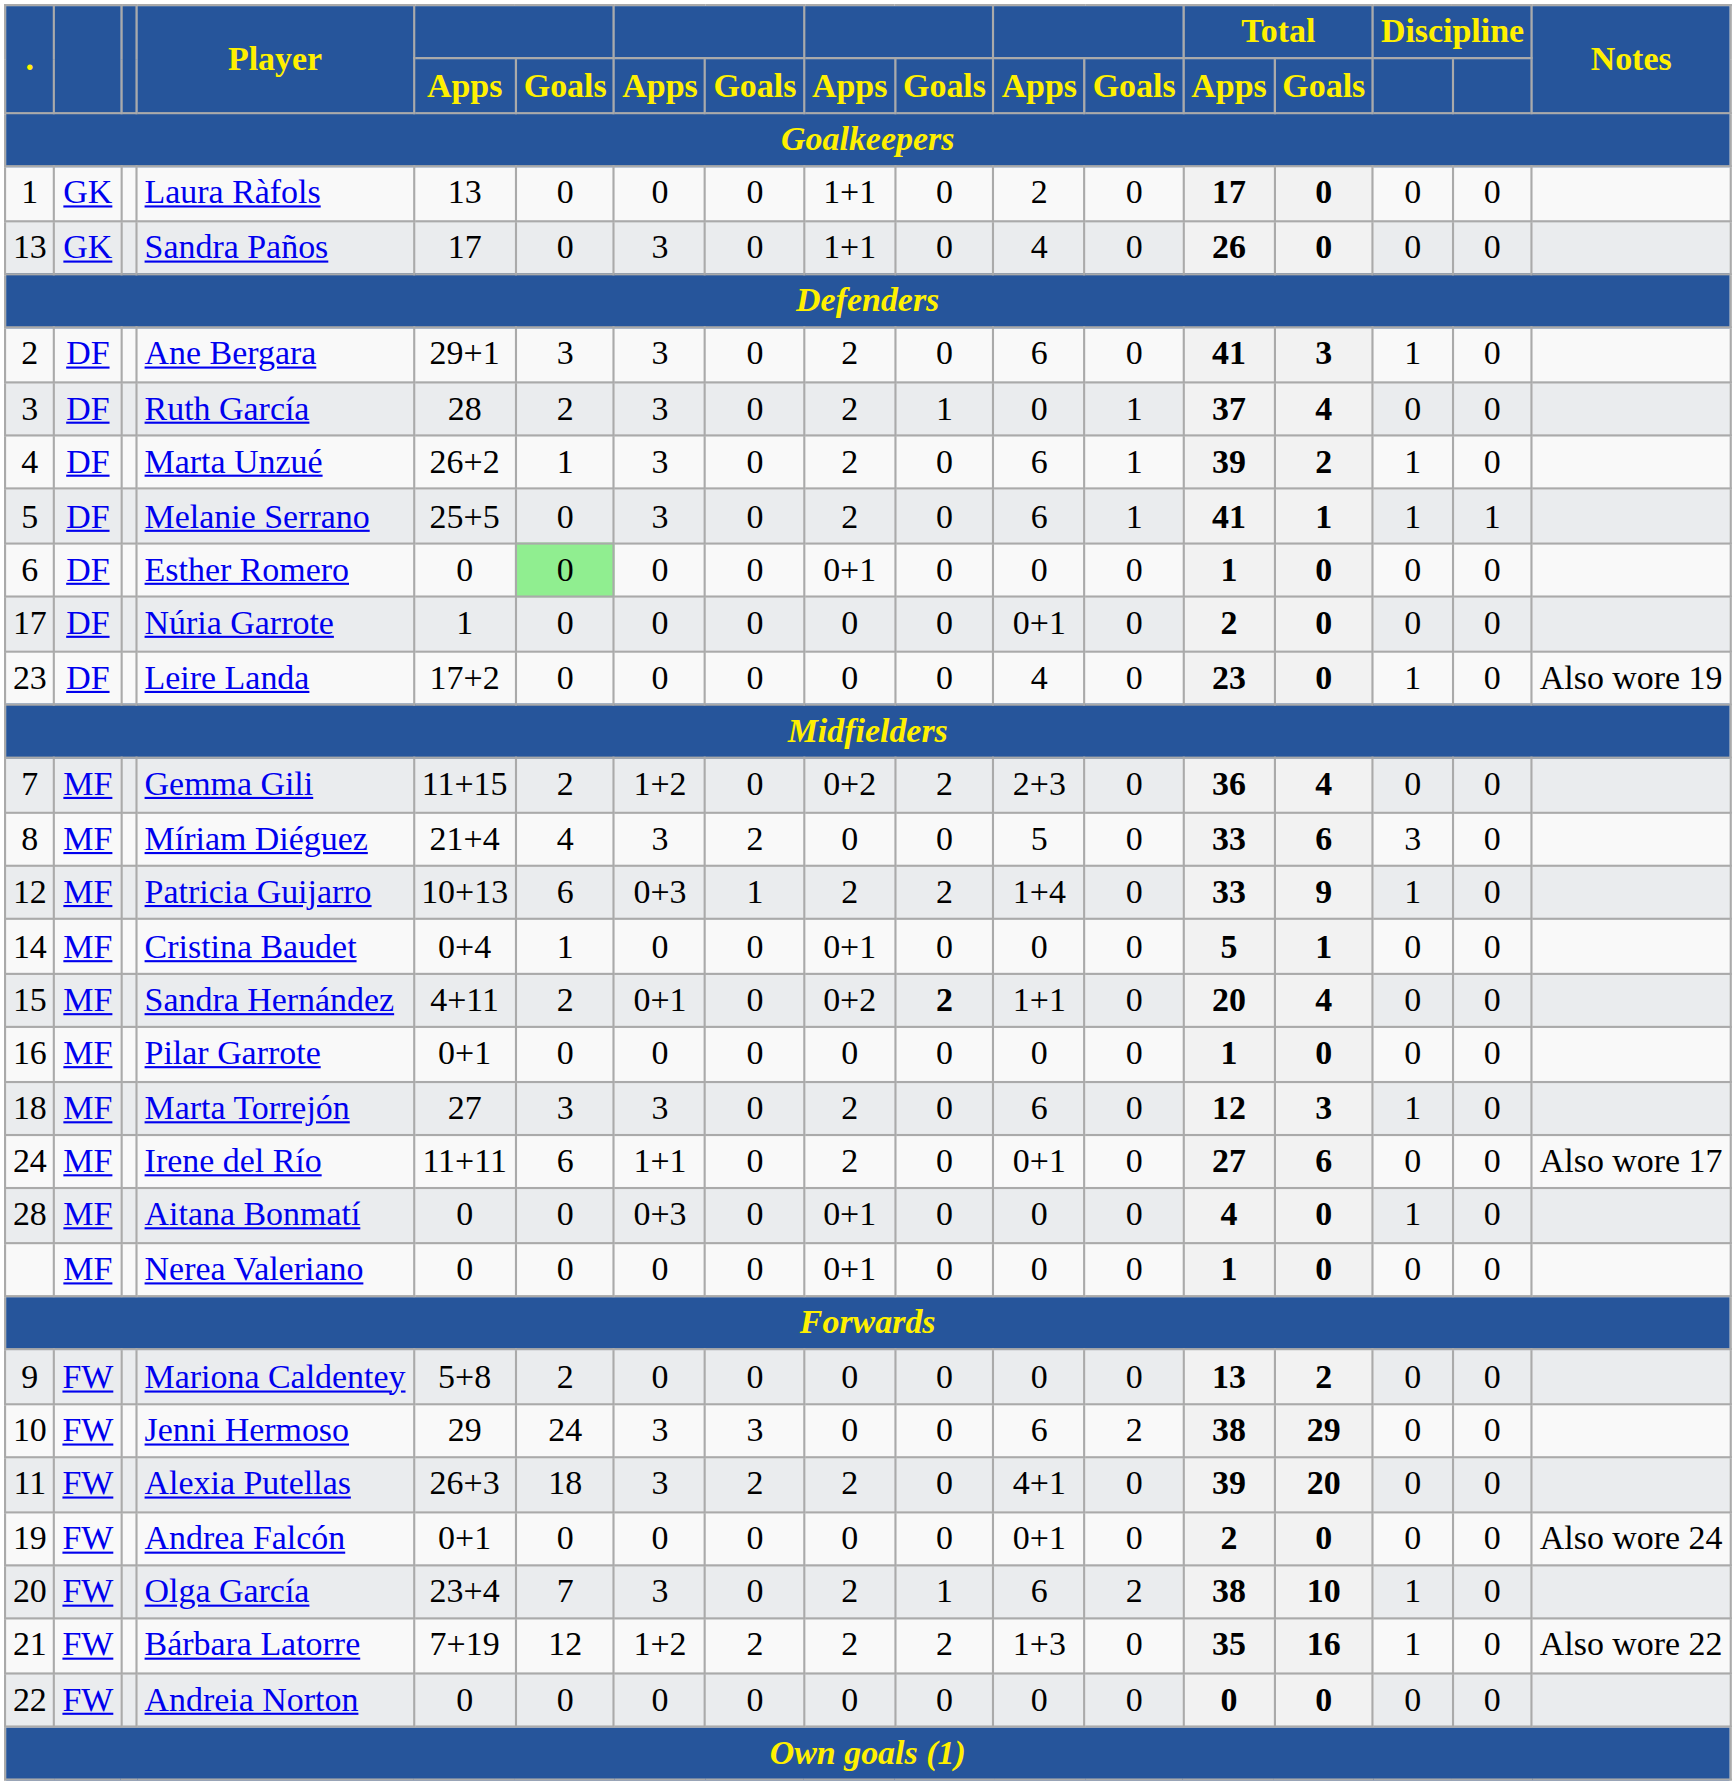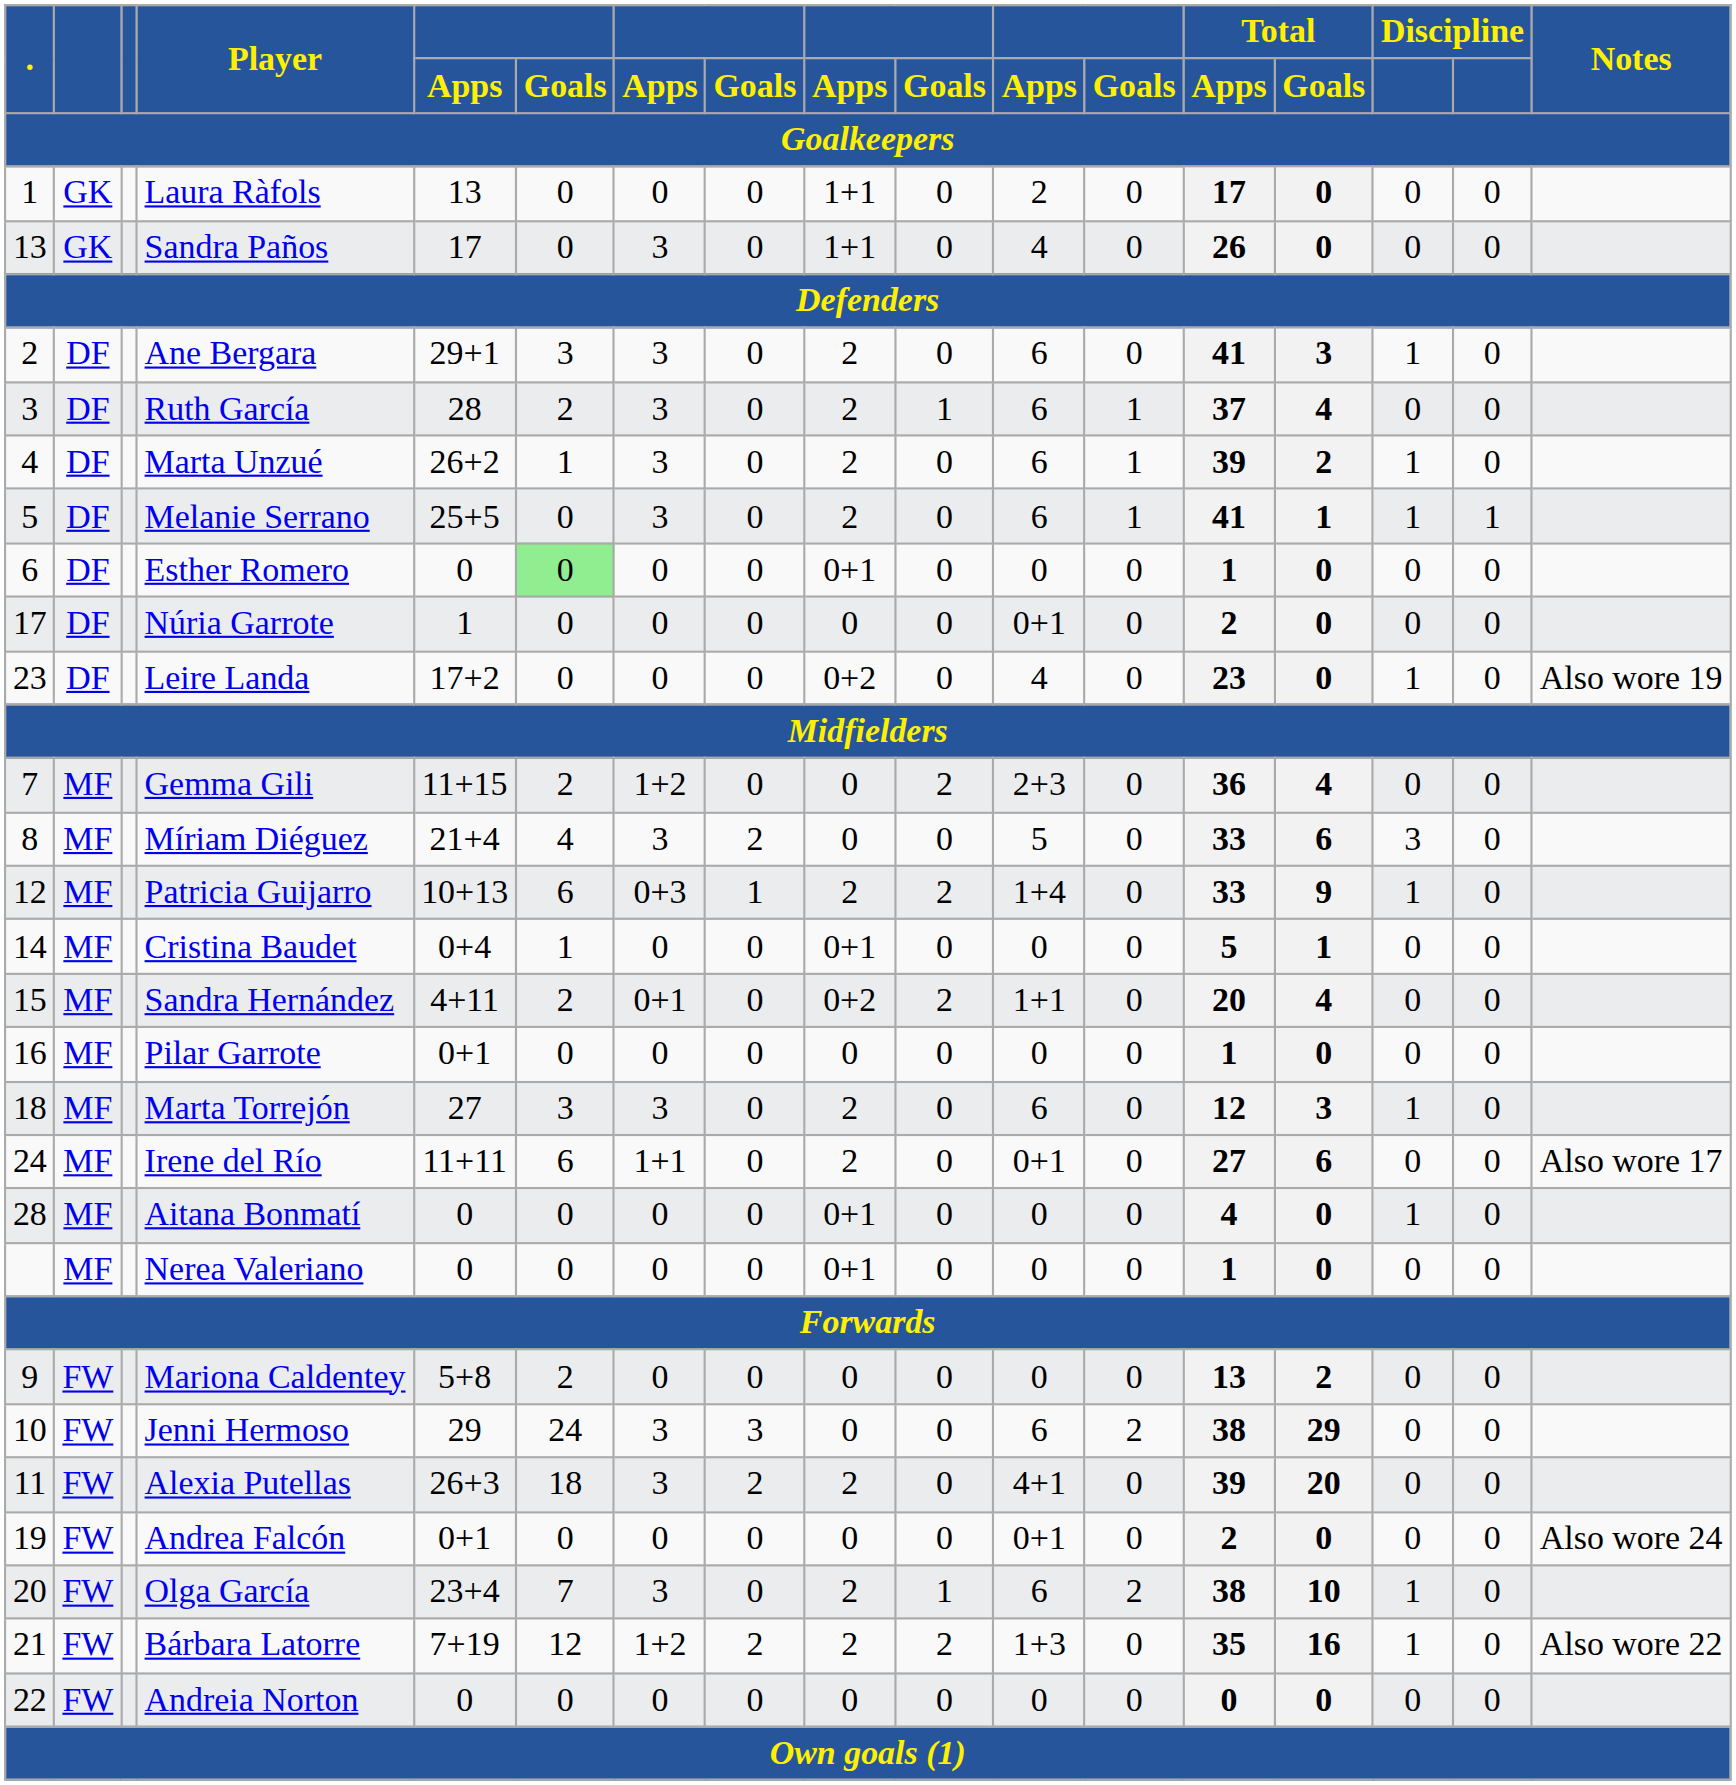(1039, 407) 0 -> (1039, 407) 6
(850, 676) 0 -> (850, 676) 0+2
(850, 784) 0+2 -> (850, 784) 0
(945, 999) bold -> (945, 999) normal
(660, 1214) 0+3 -> (660, 1214) 0
